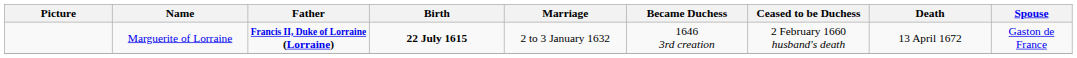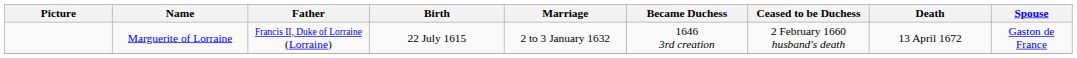(308, 37) bold -> (308, 38) normal
(437, 37) bold -> (437, 37) normal
